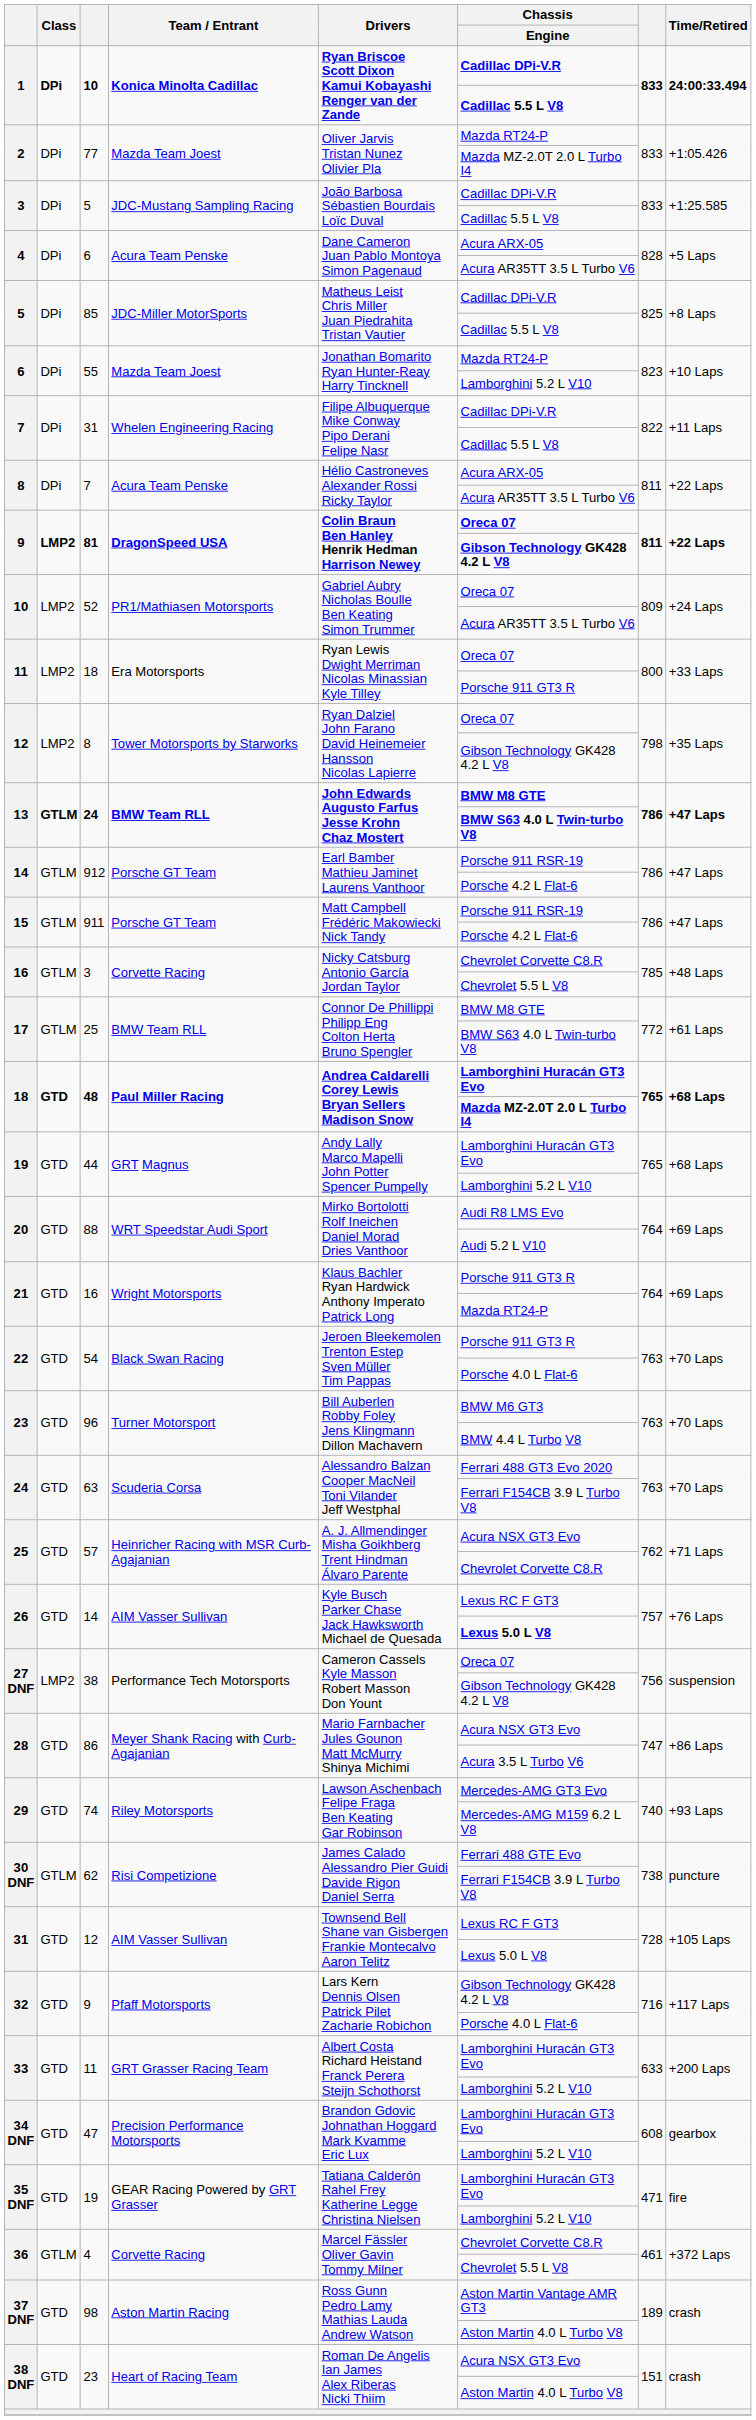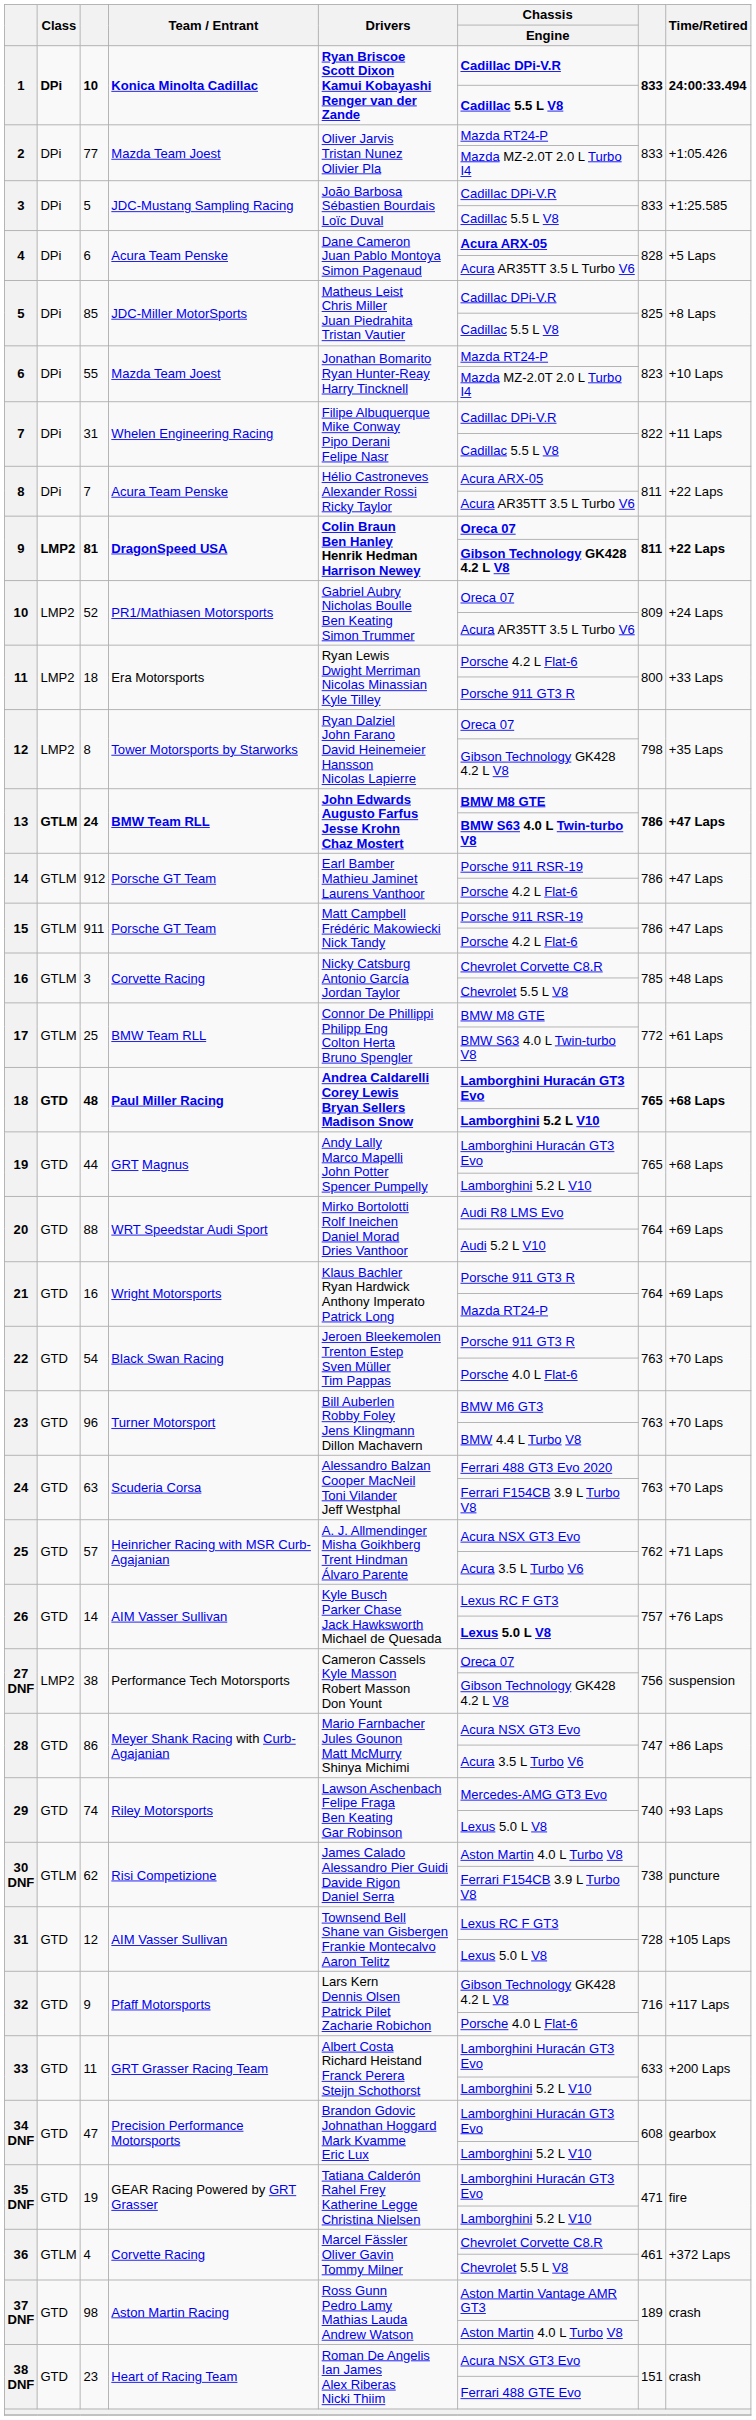(502, 244) normal -> (504, 244) bold
(526, 383) Lamborghini 5.2 L V10 -> (541, 384) Mazda MZ-2.0T 2.0 L Turbo I4
(487, 655) Oreca 07 -> (519, 661) Porsche 4.2 L Flat-6
(543, 1115) Mazda MZ-2.0T 2.0 L Turbo I4 -> (530, 1120) Lamborghini 5.2 L V10
(532, 1568) Chevrolet Corvette C8.R -> (522, 1568) Acura 3.5 L Turbo V6
(541, 1822) Mercedes-AMG M159 6.2 L V8 -> (504, 1826) Lexus 5.0 L V8
(521, 1854) Ferrari 488 GTE Evo -> (542, 1854) Aston Martin 4.0 L Turbo V8
(542, 2393) Aston Martin 4.0 L Turbo V8 -> (521, 2393) Ferrari 488 GTE Evo
